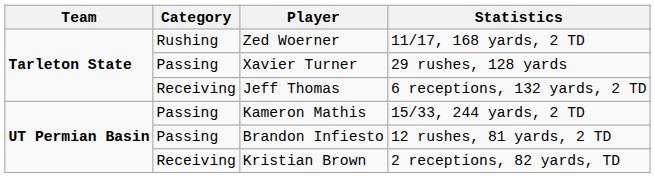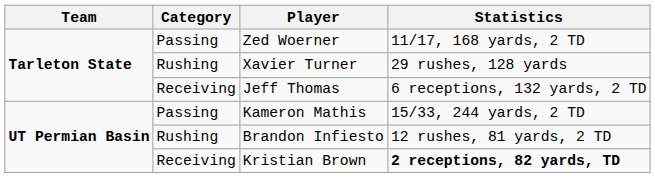(187, 41) Rushing -> (187, 41) Passing
(187, 65) Passing -> (187, 65) Rushing
(187, 137) Passing -> (187, 137) Rushing
(506, 161) normal -> (506, 161) bold
